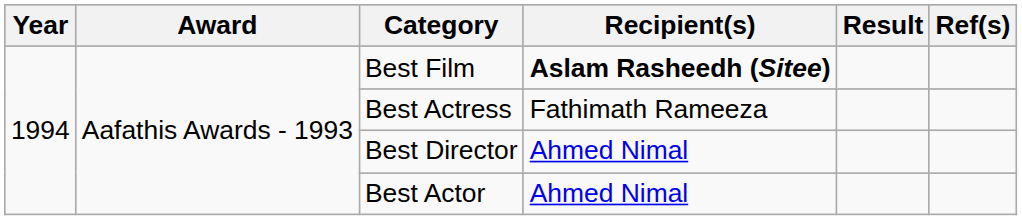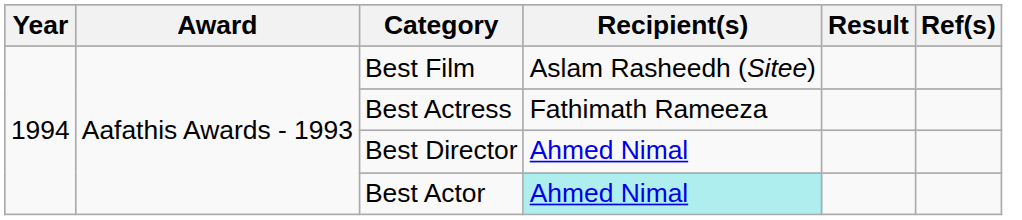(680, 67) bold -> (673, 67) normal
(609, 192) no background -> (609, 192) paleturquoise background
